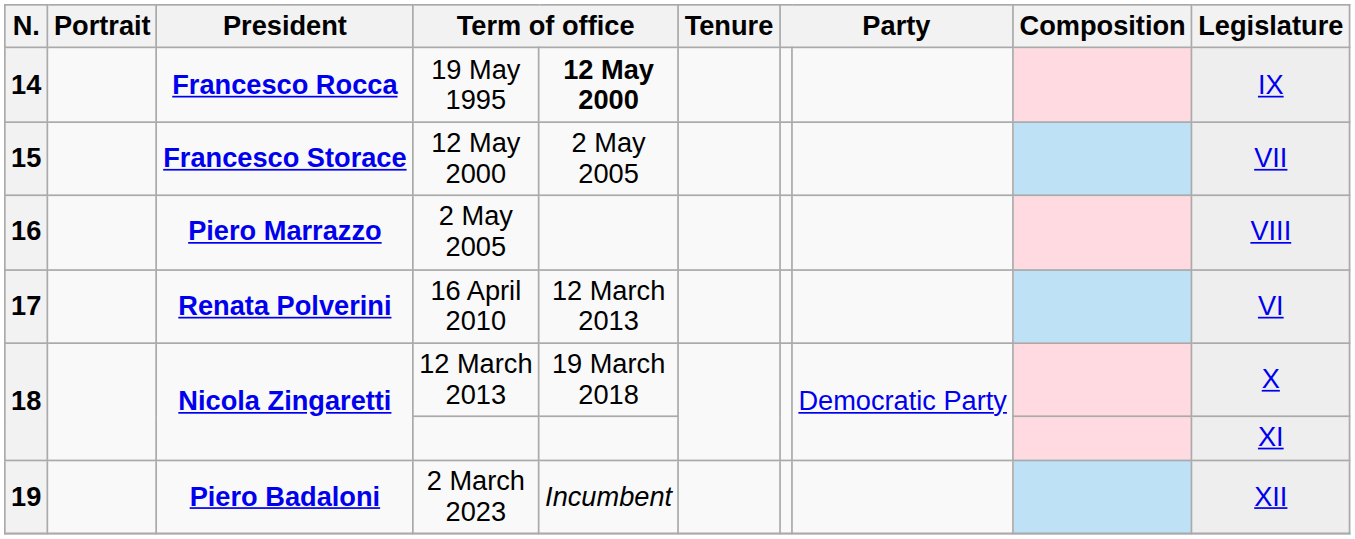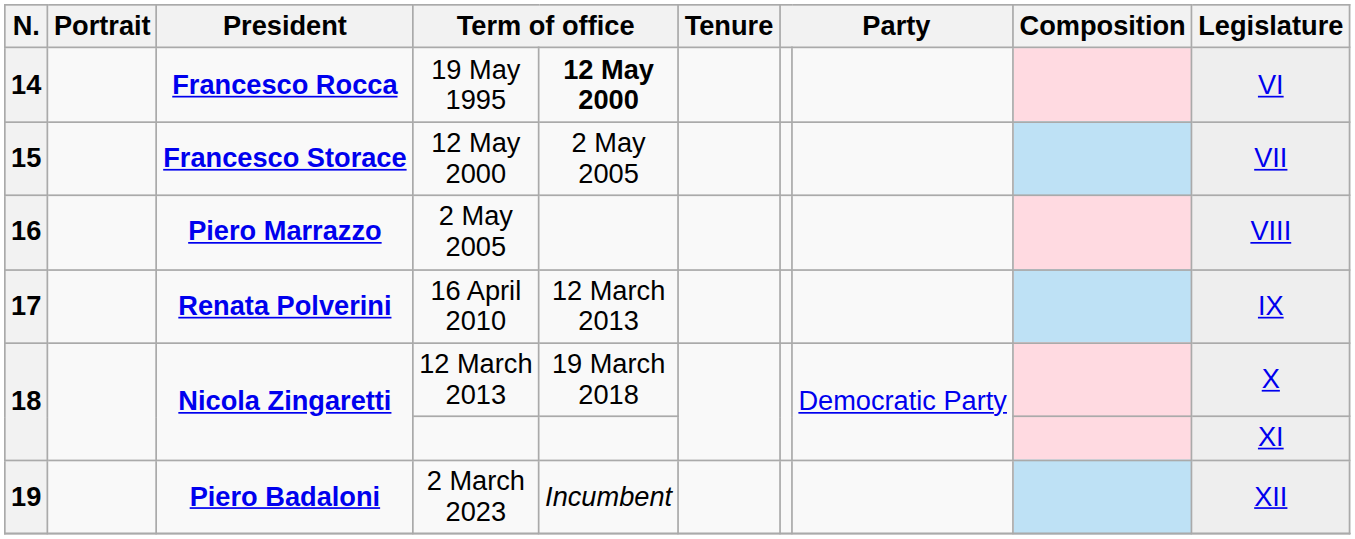(1271, 84) IX -> (1271, 84) VI
(1271, 305) VI -> (1271, 305) IX
